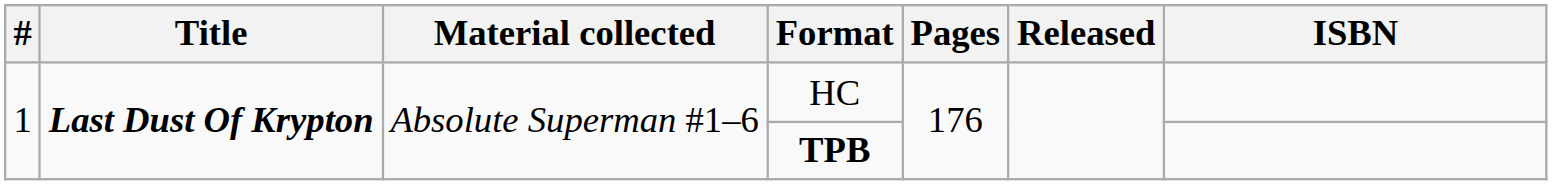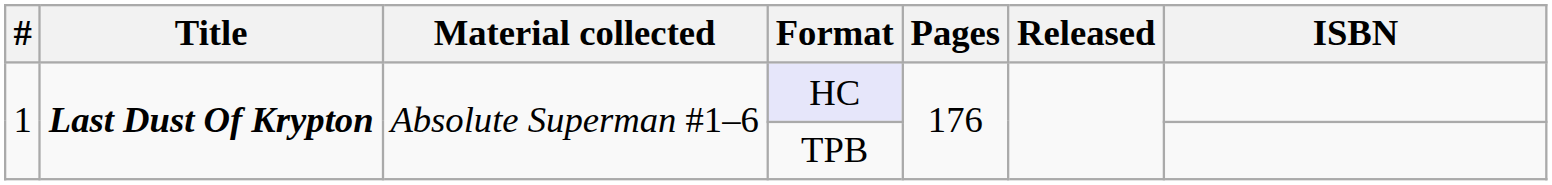(835, 91) no background -> (835, 91) lavender background
(835, 149) bold -> (835, 149) normal
